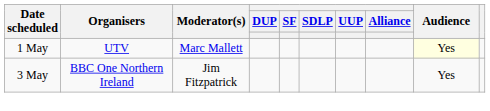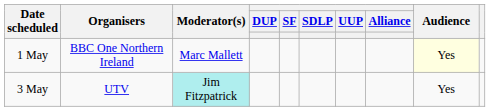(117, 48) UTV -> (117, 55) BBC One Northern Ireland
(117, 75) BBC One Northern Ireland -> (117, 89) UTV
(211, 75) no background -> (211, 89) paleturquoise background
